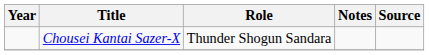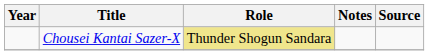(259, 38) no background -> (259, 38) khaki background
